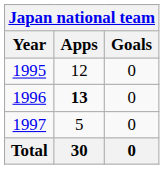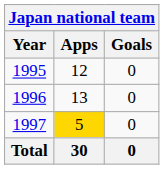(79, 97) bold -> (79, 97) normal
(79, 124) no background -> (79, 124) gold background
